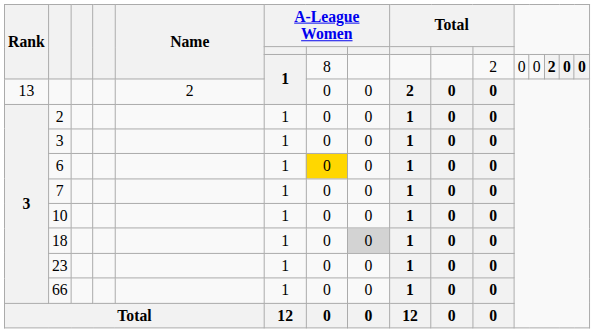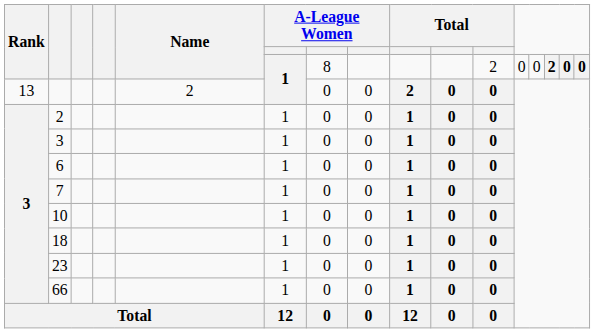(327, 166) gold background -> (327, 166) no background
(368, 240) lightgrey background -> (368, 240) no background
